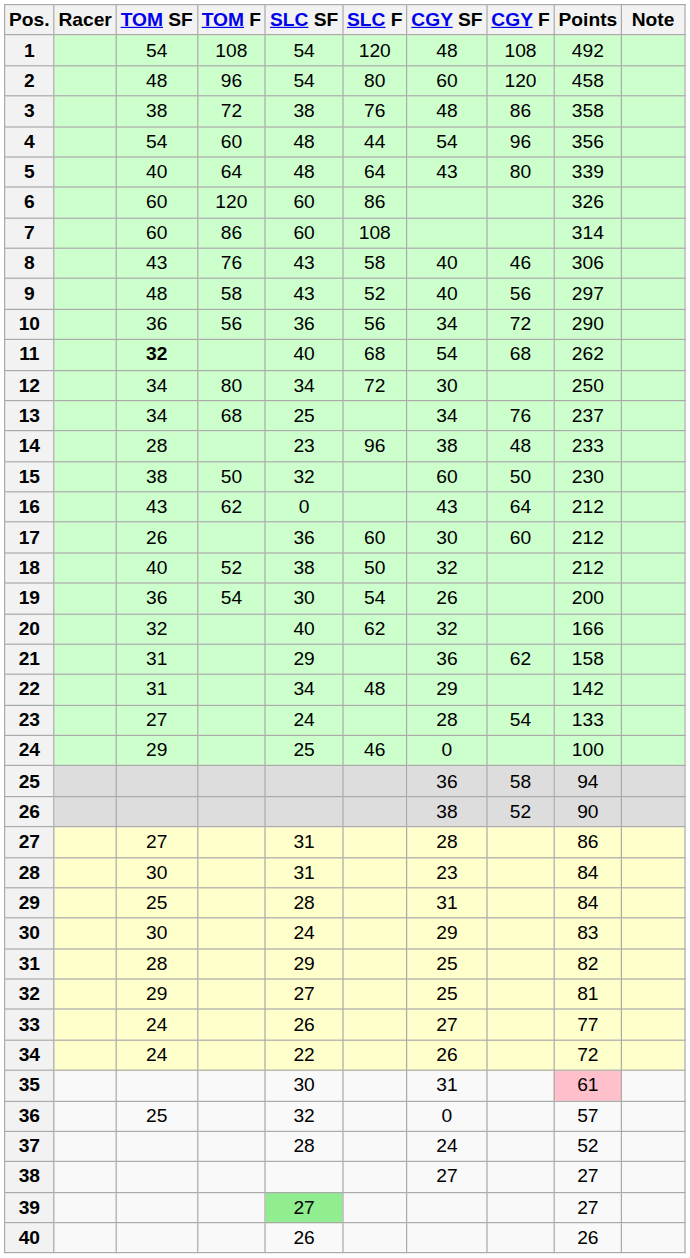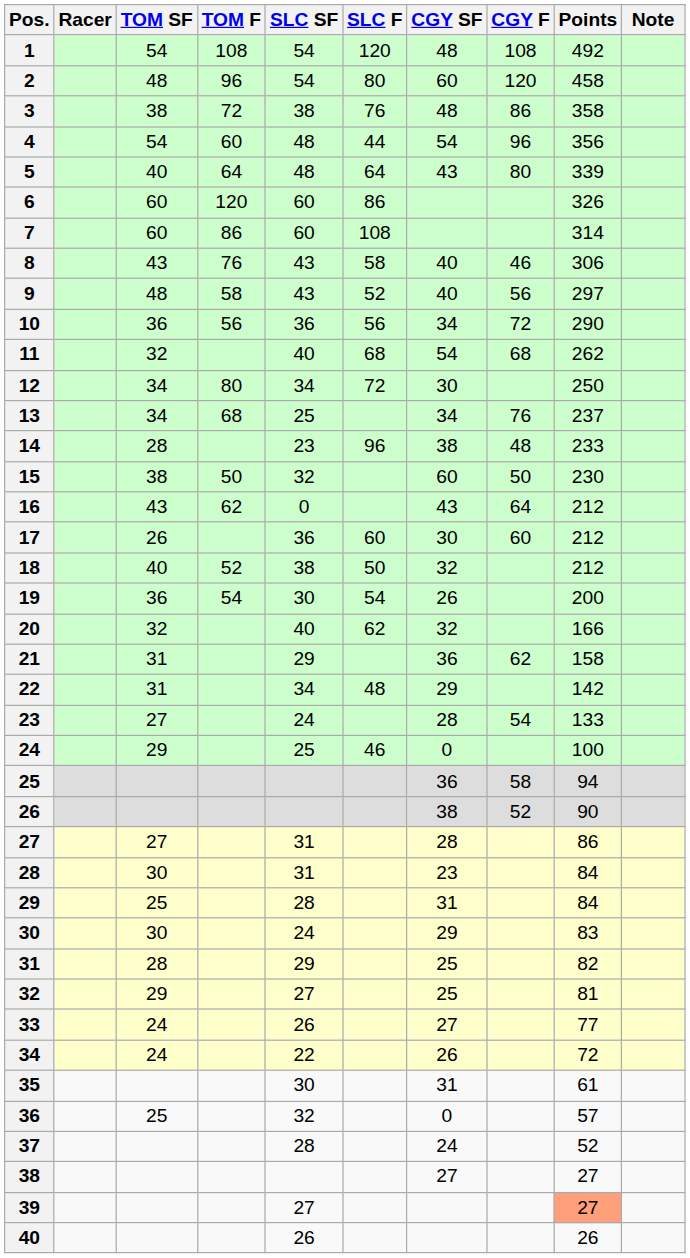(157, 354) bold -> (157, 354) normal
(588, 1085) pink background -> (588, 1085) no background
(304, 1207) lightgreen background -> (304, 1207) no background
(588, 1207) no background -> (588, 1207) lightsalmon background
